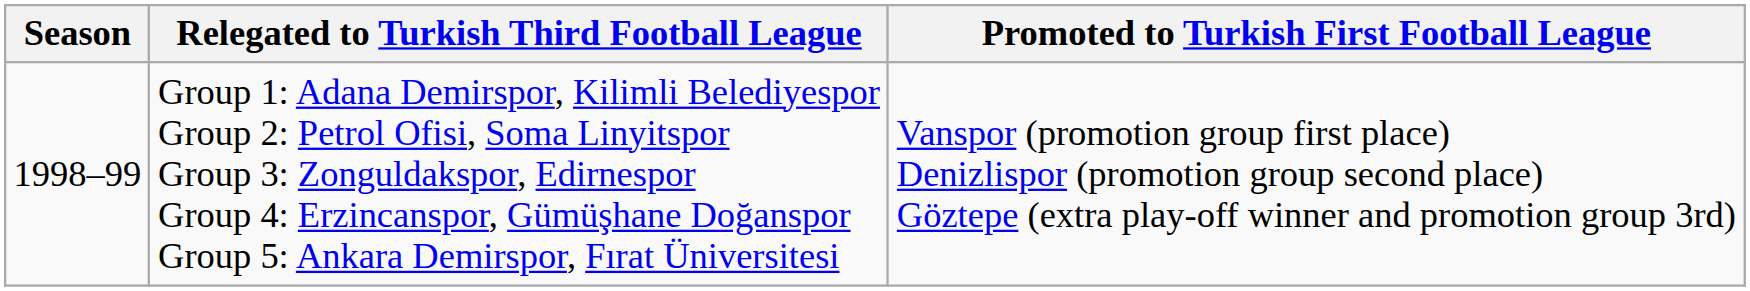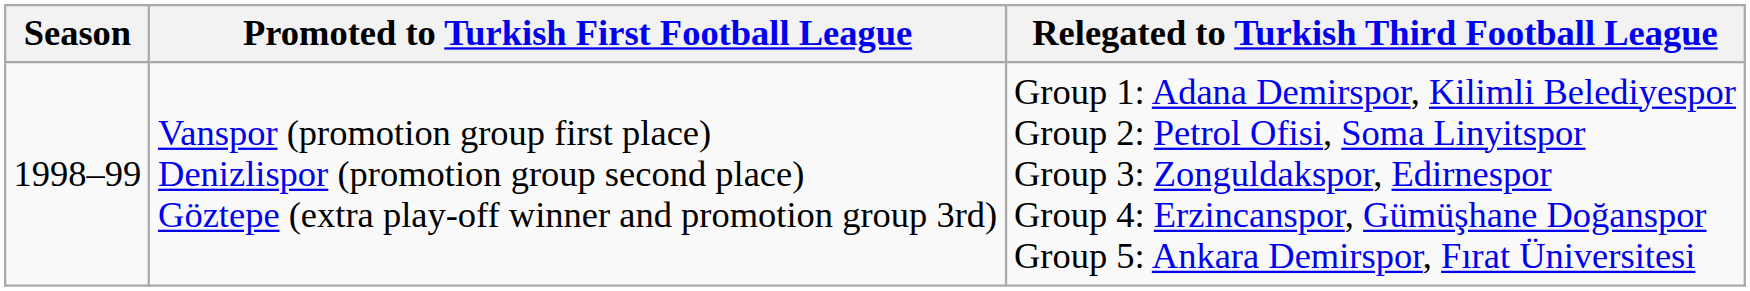columns swapped: (1316, 33) <-> (519, 33)
